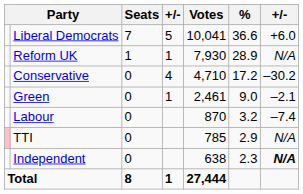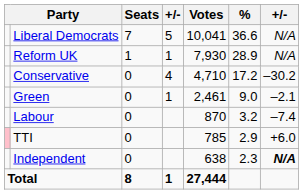(283, 35) +6.0 -> (285, 35) N/A
(285, 138) N/A -> (283, 138) +6.0
